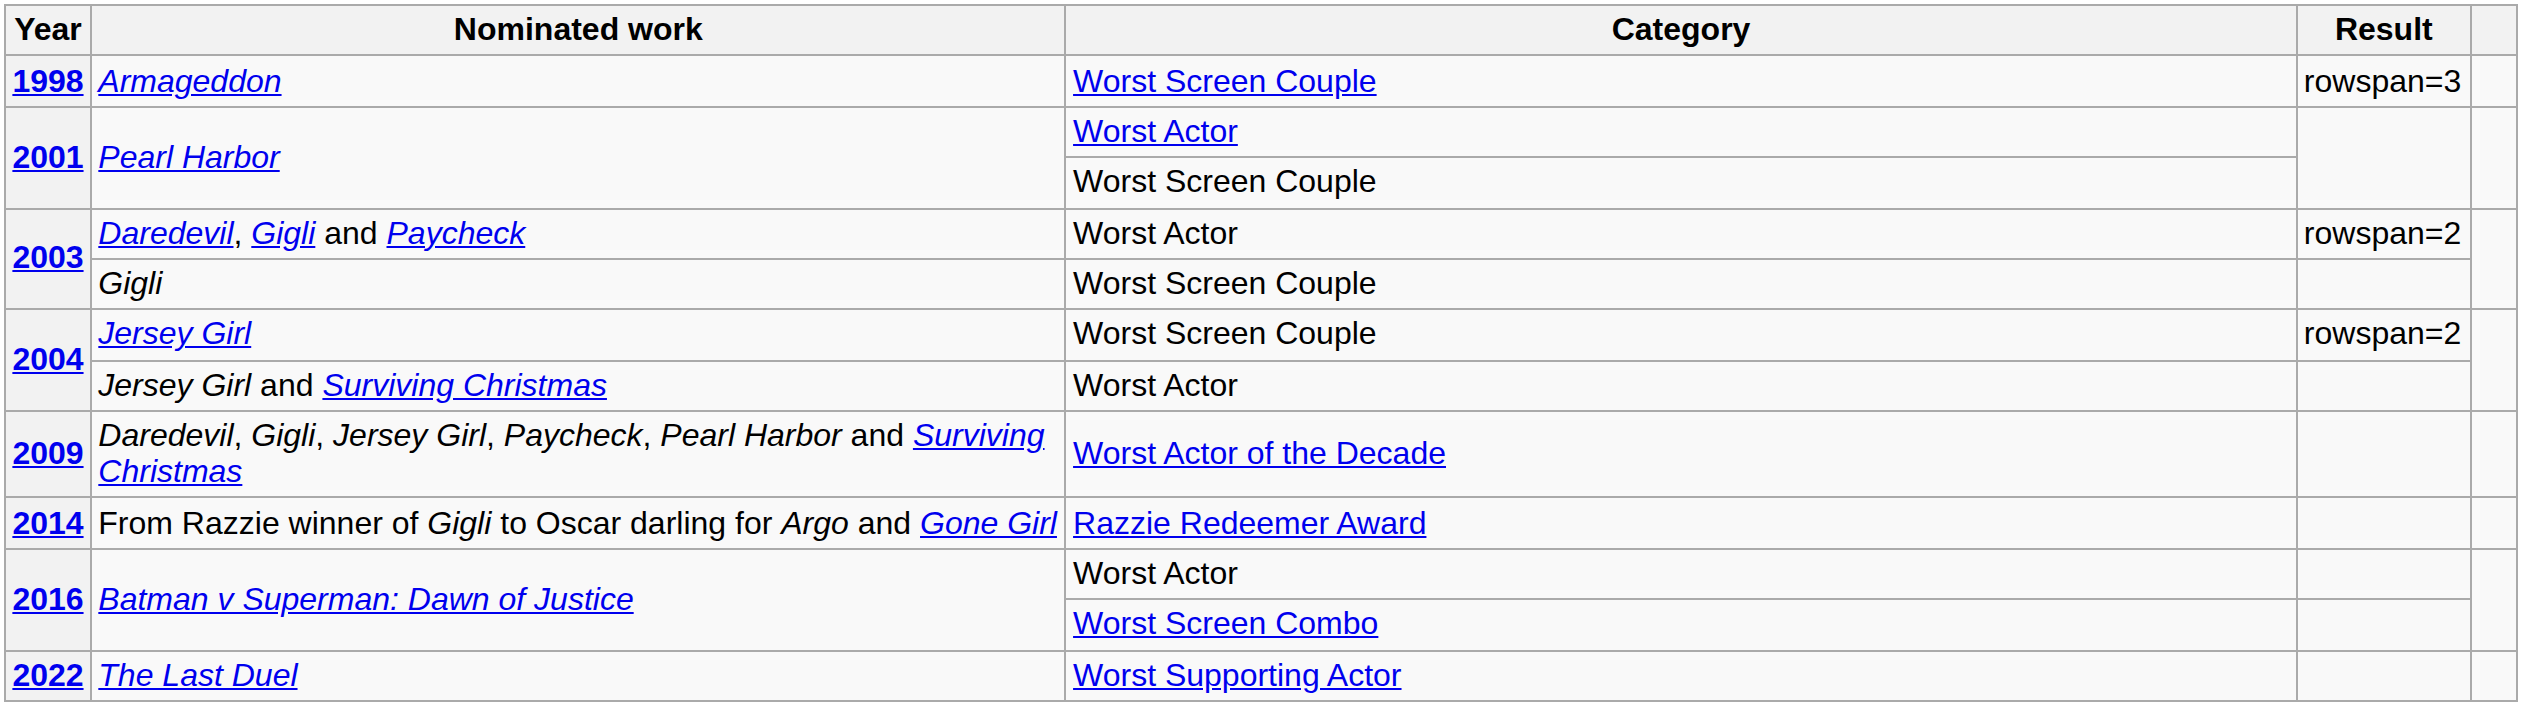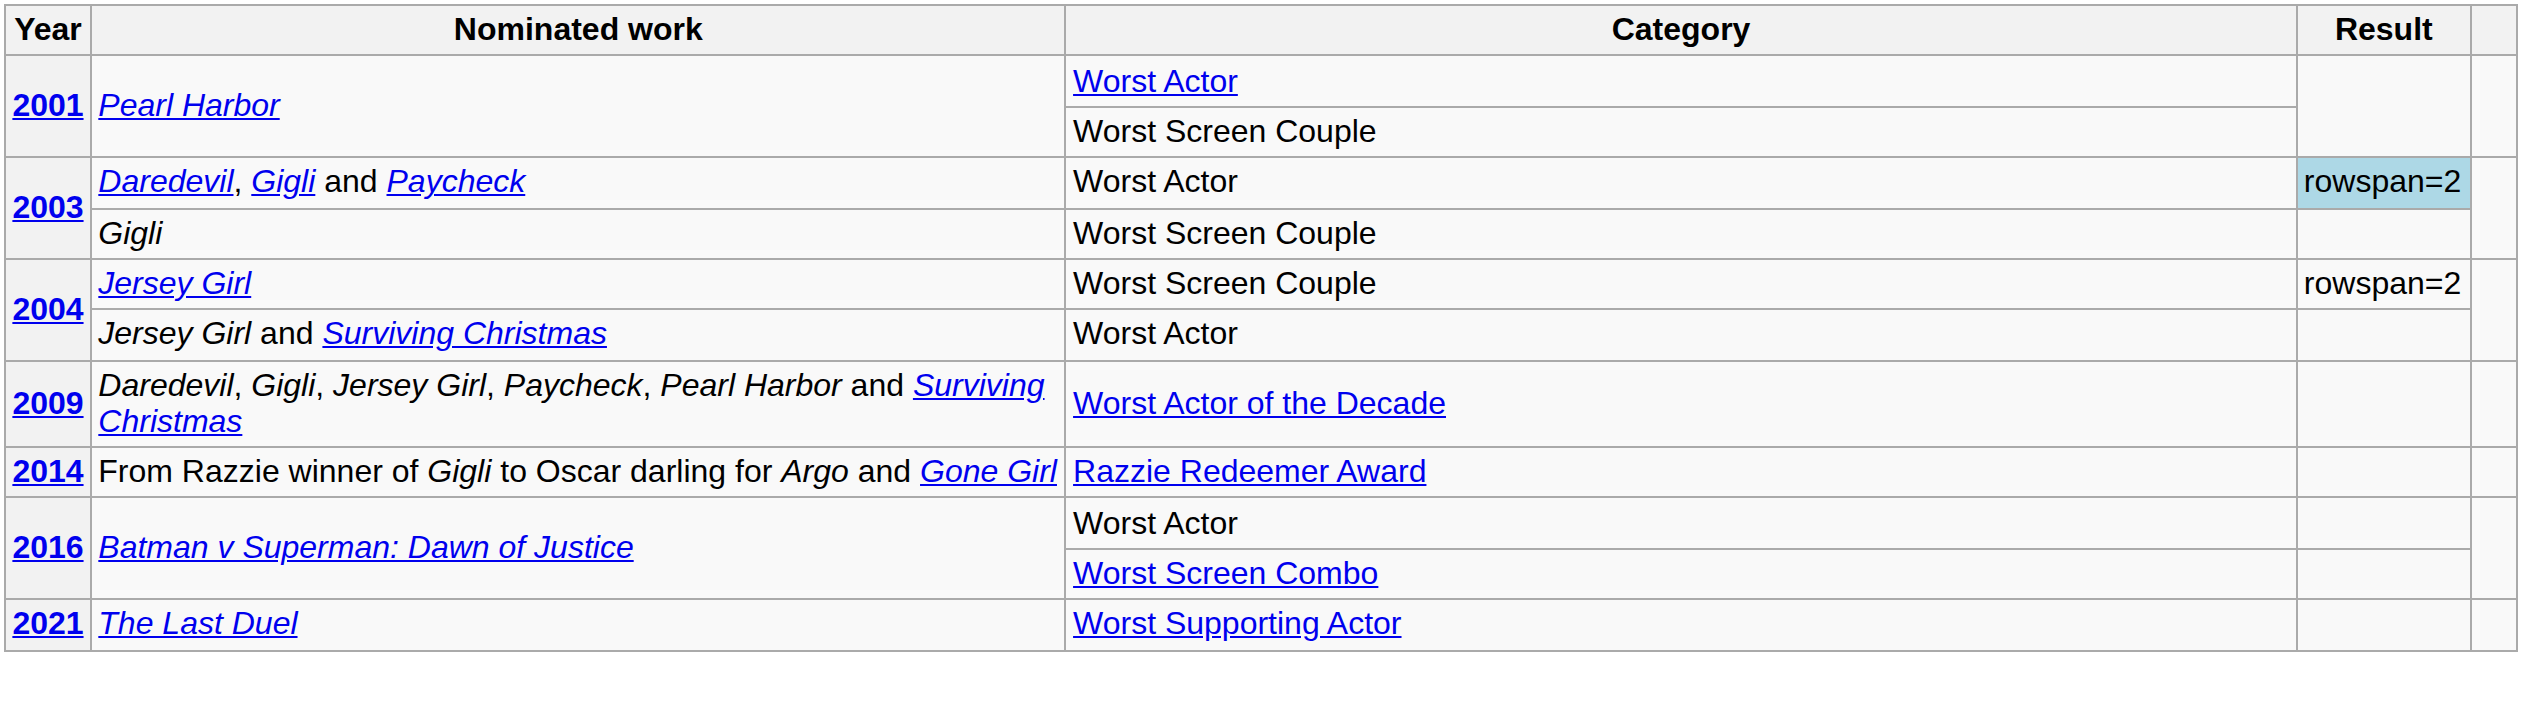- row: (190, 80)
(2383, 232) no background -> (2383, 182) lightblue background
(48, 674) 2022 -> (48, 624) 2021
